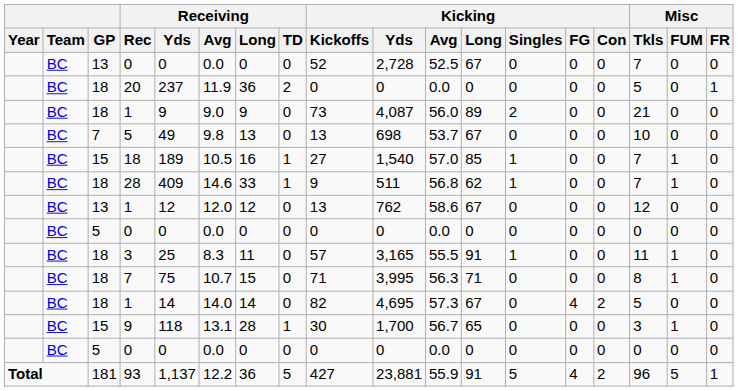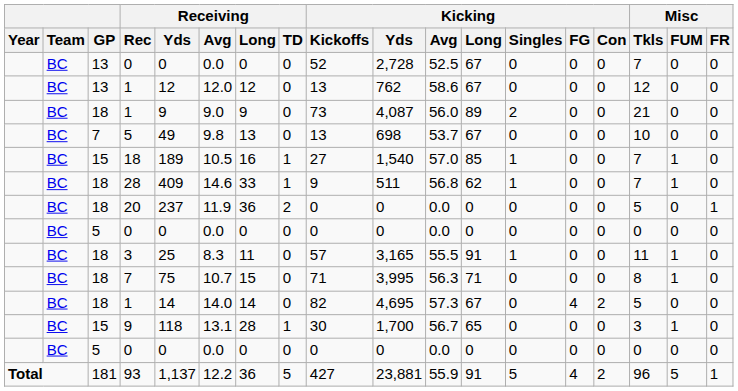rows swapped: (100, 207) <-> (100, 87)
